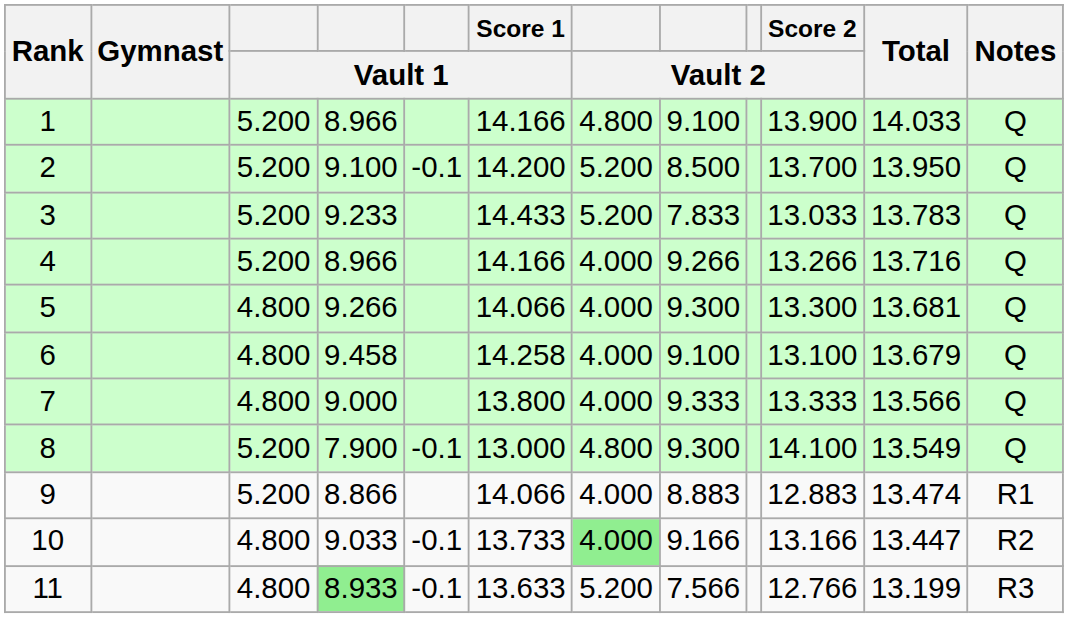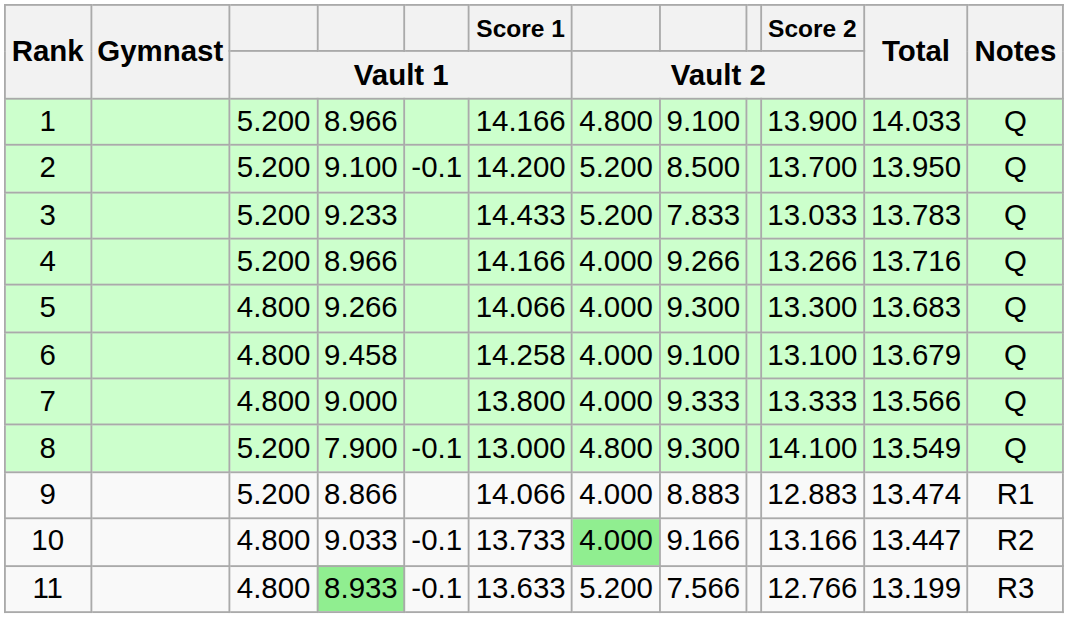(916, 307) 13.681 -> (916, 307) 13.683
